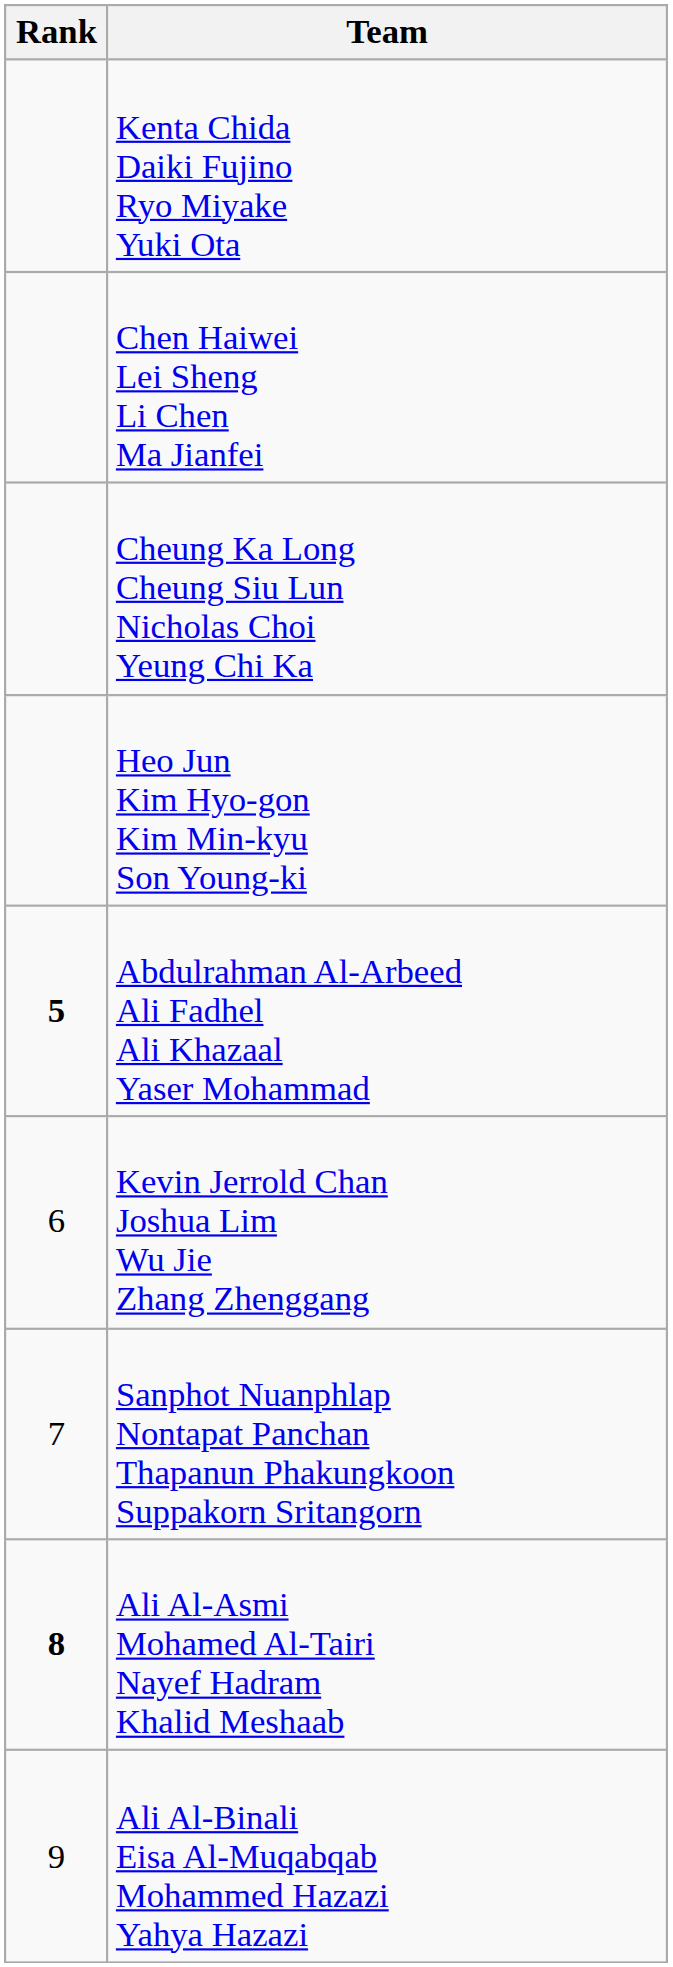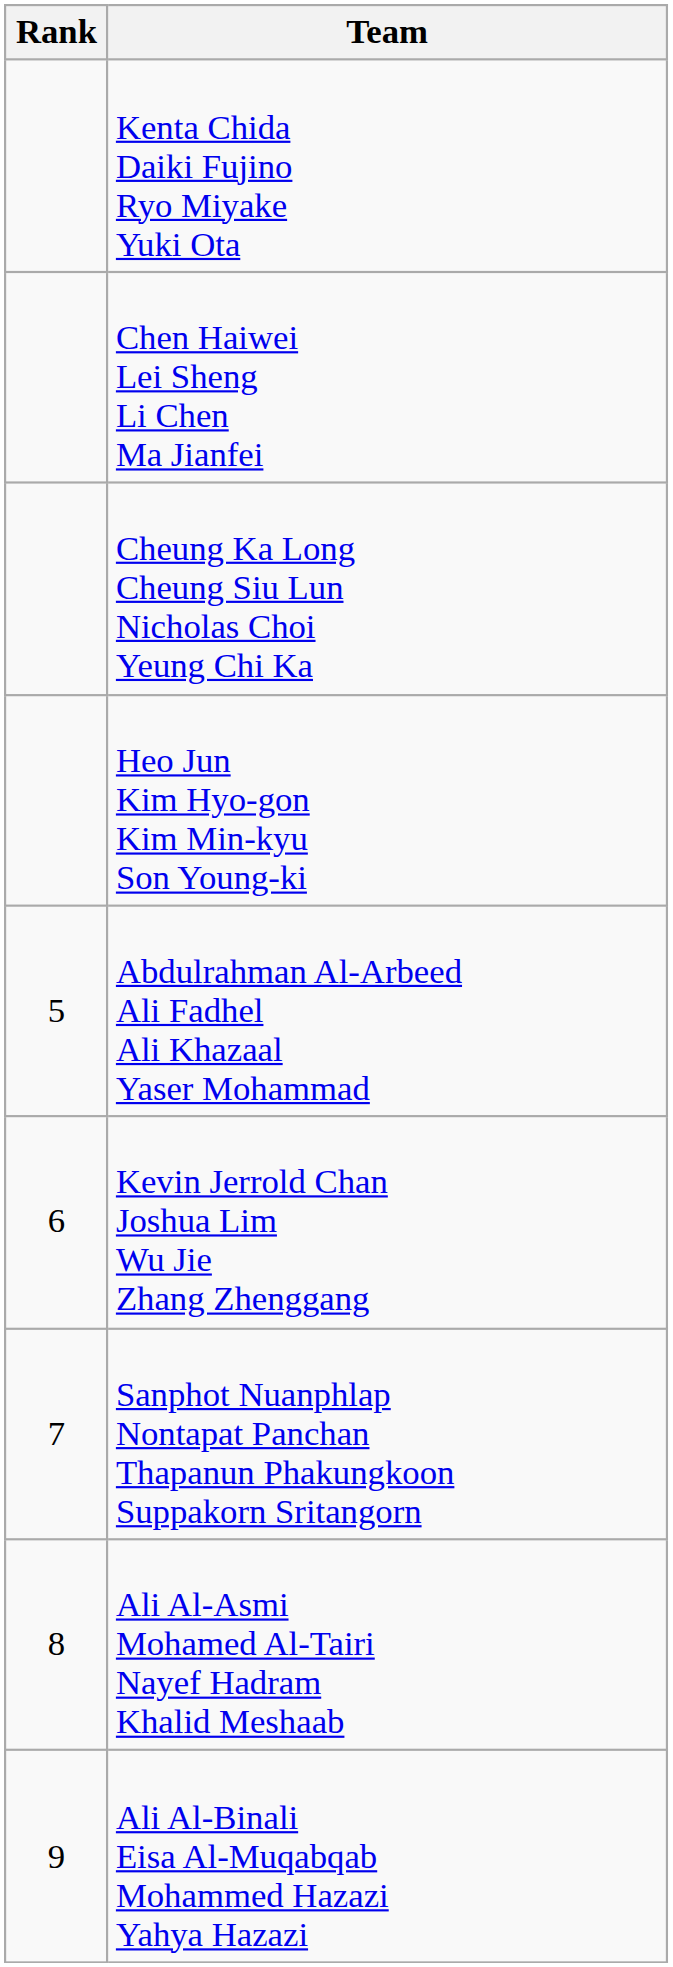(56, 1010) bold -> (56, 1010) normal
(56, 1644) bold -> (56, 1644) normal
